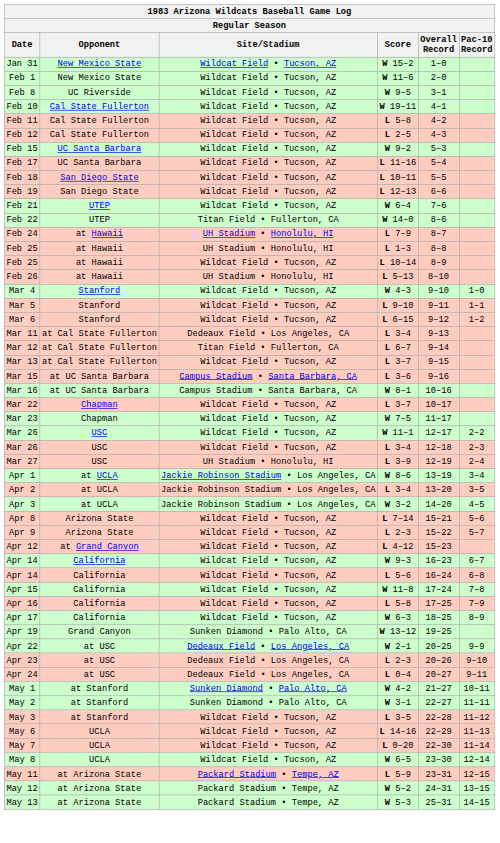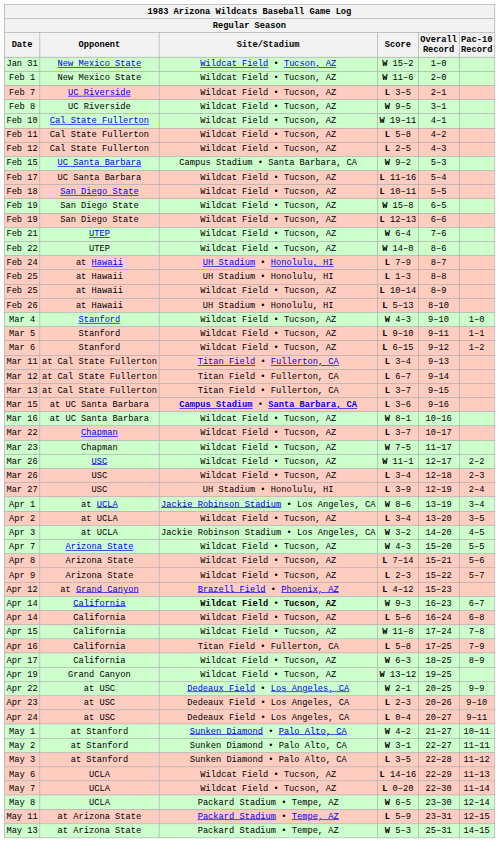+ row: (22, 92)
(268, 149) Wildcat Field • Tucson, AZ -> (268, 163) Campus Stadium • Santa Barbara, CA
+ row: (22, 206)
(268, 220) Titan Field • Fullerton, CA -> (268, 249) Wildcat Field • Tucson, AZ
(268, 334) Dedeaux Field • Los Angeles, CA -> (268, 362) Titan Field • Fullerton, CA
(268, 362) Wildcat Field • Tucson, AZ -> (268, 391) Titan Field • Fullerton, CA
(268, 376) normal -> (268, 405) bold
(268, 391) Campus Stadium • Santa Barbara, CA -> (268, 419) Wildcat Field • Tucson, AZ
(268, 490) Jackie Robinson Stadium • Los Angeles, CA -> (268, 518) Wildcat Field • Tucson, AZ
+ row: (22, 547)
(268, 547) Wildcat Field • Tucson, AZ -> (268, 589) Brazell Field • Phoenix, AZ
(268, 561) normal -> (268, 604) bold
(268, 604) Wildcat Field • Tucson, AZ -> (268, 646) Titan Field • Fullerton, CA
(268, 632) Sunken Diamond • Palo Alto, CA -> (268, 674) Wildcat Field • Tucson, AZ
(268, 717) Wildcat Field • Tucson, AZ -> (268, 760) Sunken Diamond • Palo Alto, CA
(268, 760) Wildcat Field • Tucson, AZ -> (268, 802) Packard Stadium • Tempe, AZ
- row: (22, 788)
